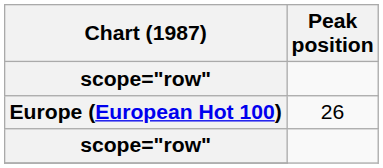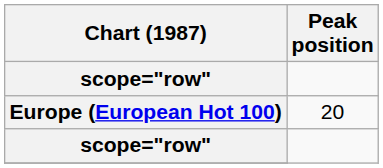(333, 111) 26 -> (333, 111) 20
